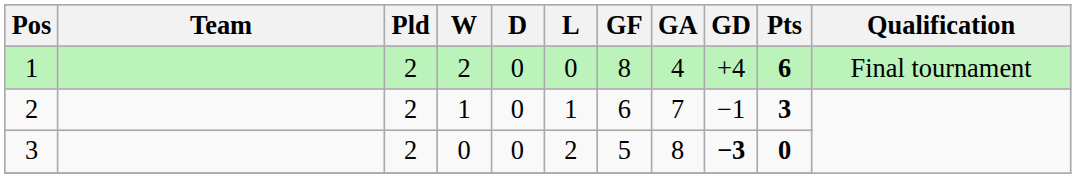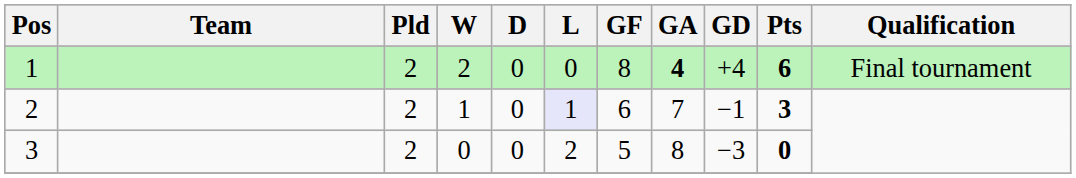(678, 67) normal -> (678, 67) bold
(571, 109) no background -> (571, 109) lavender background
(731, 151) bold -> (731, 151) normal
